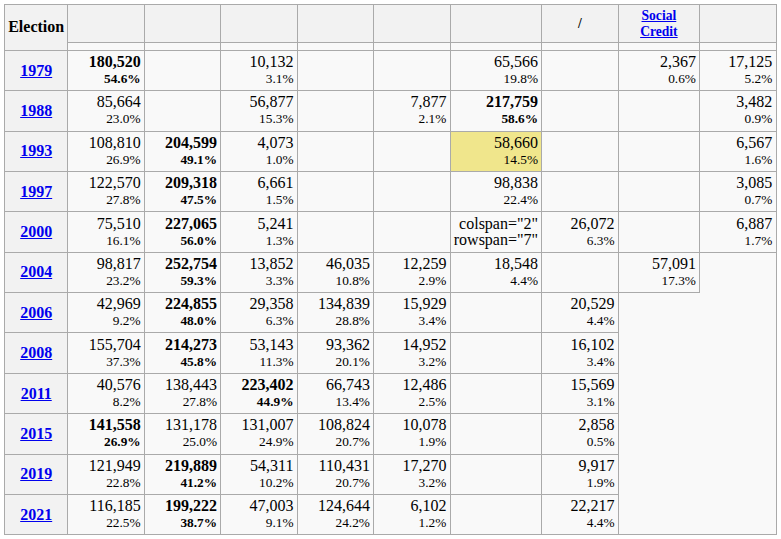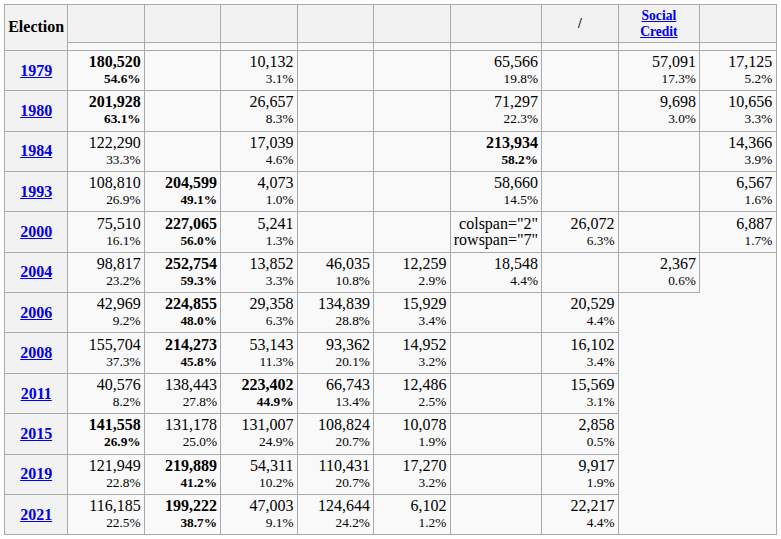(678, 70) 2,367 0.6% -> (674, 70) 57,091 17.3%
+ row: (36, 110)
+ row: (36, 151)
- row: (36, 110)
(516, 150) khaki background -> (516, 191) no background
- row: (36, 191)
(674, 271) 57,091 17.3% -> (678, 271) 2,367 0.6%
